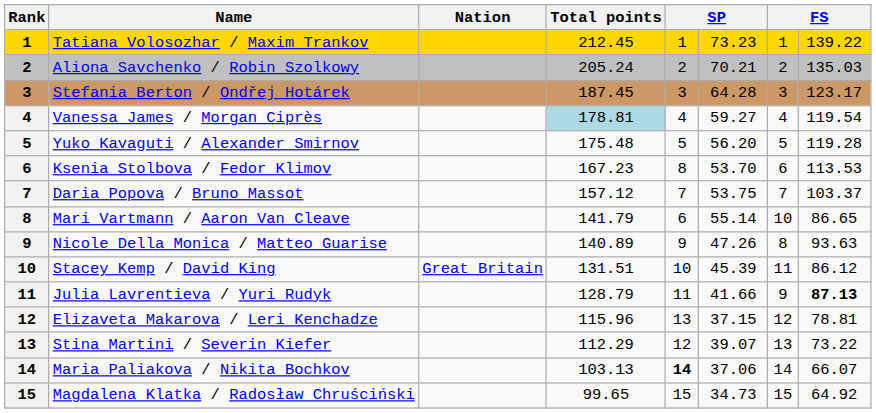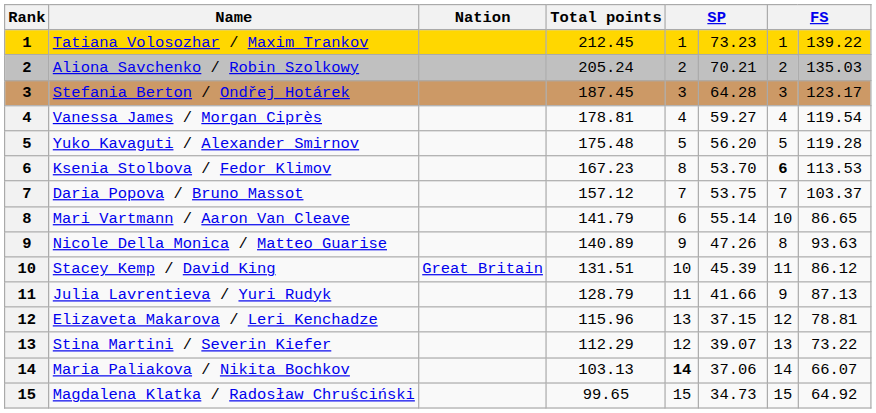(606, 118) lightblue background -> (606, 118) no background
(783, 168) normal -> (783, 168) bold
(834, 295) bold -> (834, 295) normal
